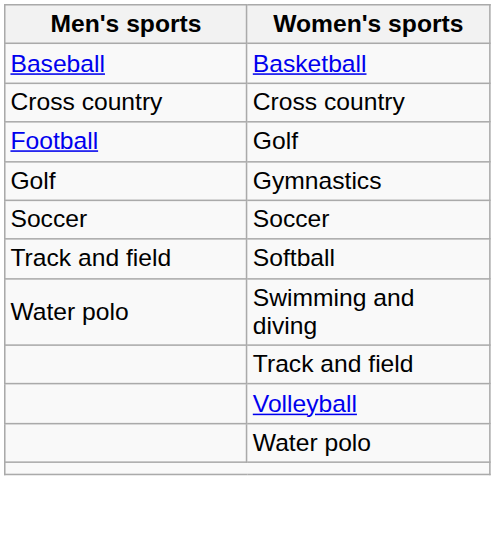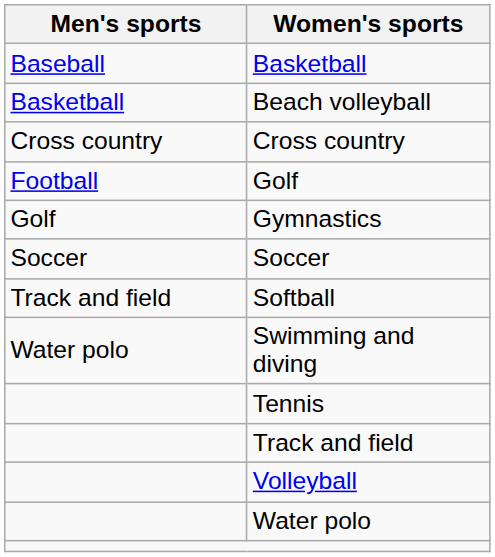+ row: (342, 102)
+ row: (288, 403)
